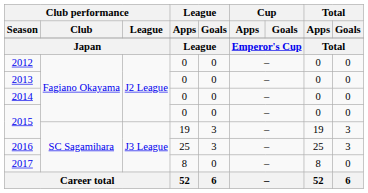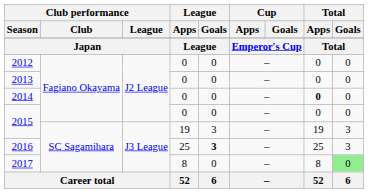(318, 96) normal -> (318, 96) bold
(214, 146) normal -> (214, 146) bold
(348, 163) no background -> (348, 163) lightgreen background
